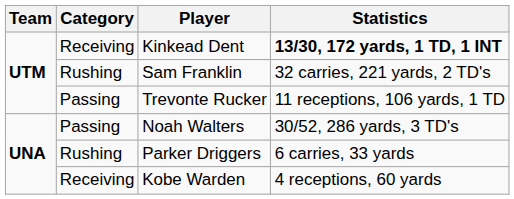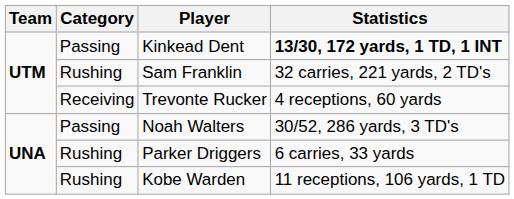(97, 45) Receiving -> (90, 45) Passing
(90, 99) Passing -> (97, 99) Receiving
(390, 99) 11 receptions, 106 yards, 1 TD -> (358, 99) 4 receptions, 60 yards
(97, 180) Receiving -> (91, 180) Rushing
(358, 180) 4 receptions, 60 yards -> (390, 180) 11 receptions, 106 yards, 1 TD
